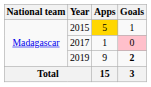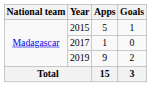(105, 27) gold background -> (105, 27) no background
(132, 43) pink background -> (132, 43) no background
(132, 58) bold -> (132, 58) normal
